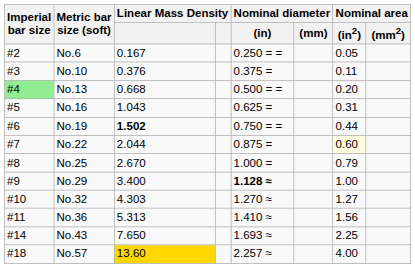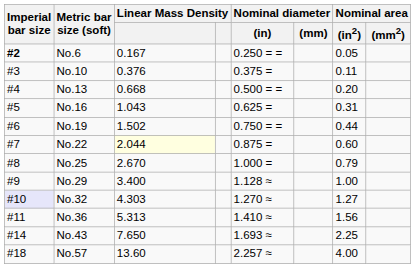(13, 53) normal -> (13, 53) bold
(13, 89) lightgreen background -> (13, 89) no background
(131, 126) bold -> (131, 126) normal
(131, 144) no background -> (131, 144) lightyellow background
(347, 144) lightyellow background -> (347, 144) no background
(253, 181) bold -> (253, 181) normal
(17, 199) no background -> (17, 199) lavender background
(131, 254) gold background -> (131, 254) no background
